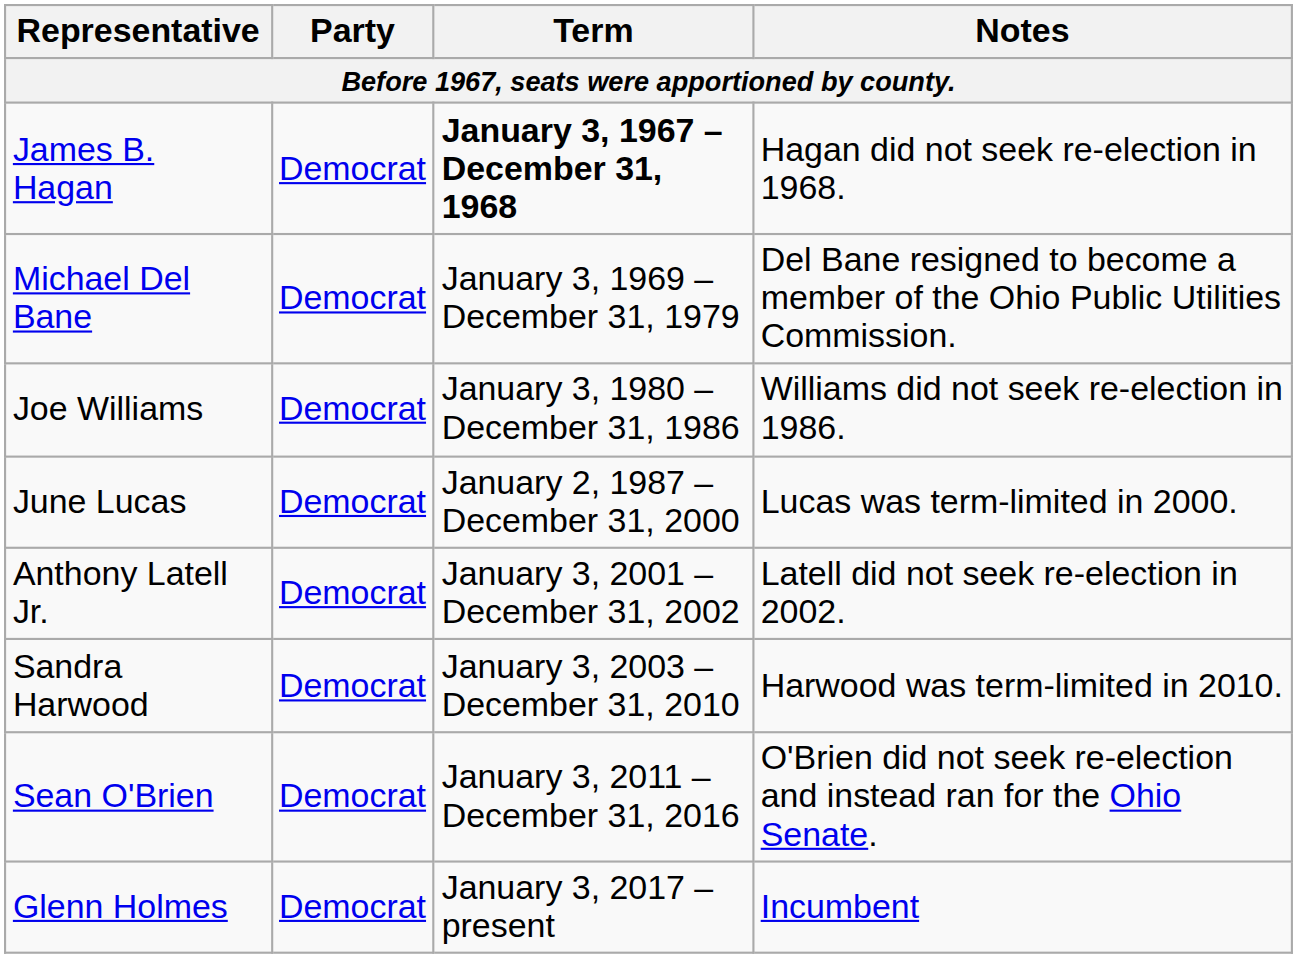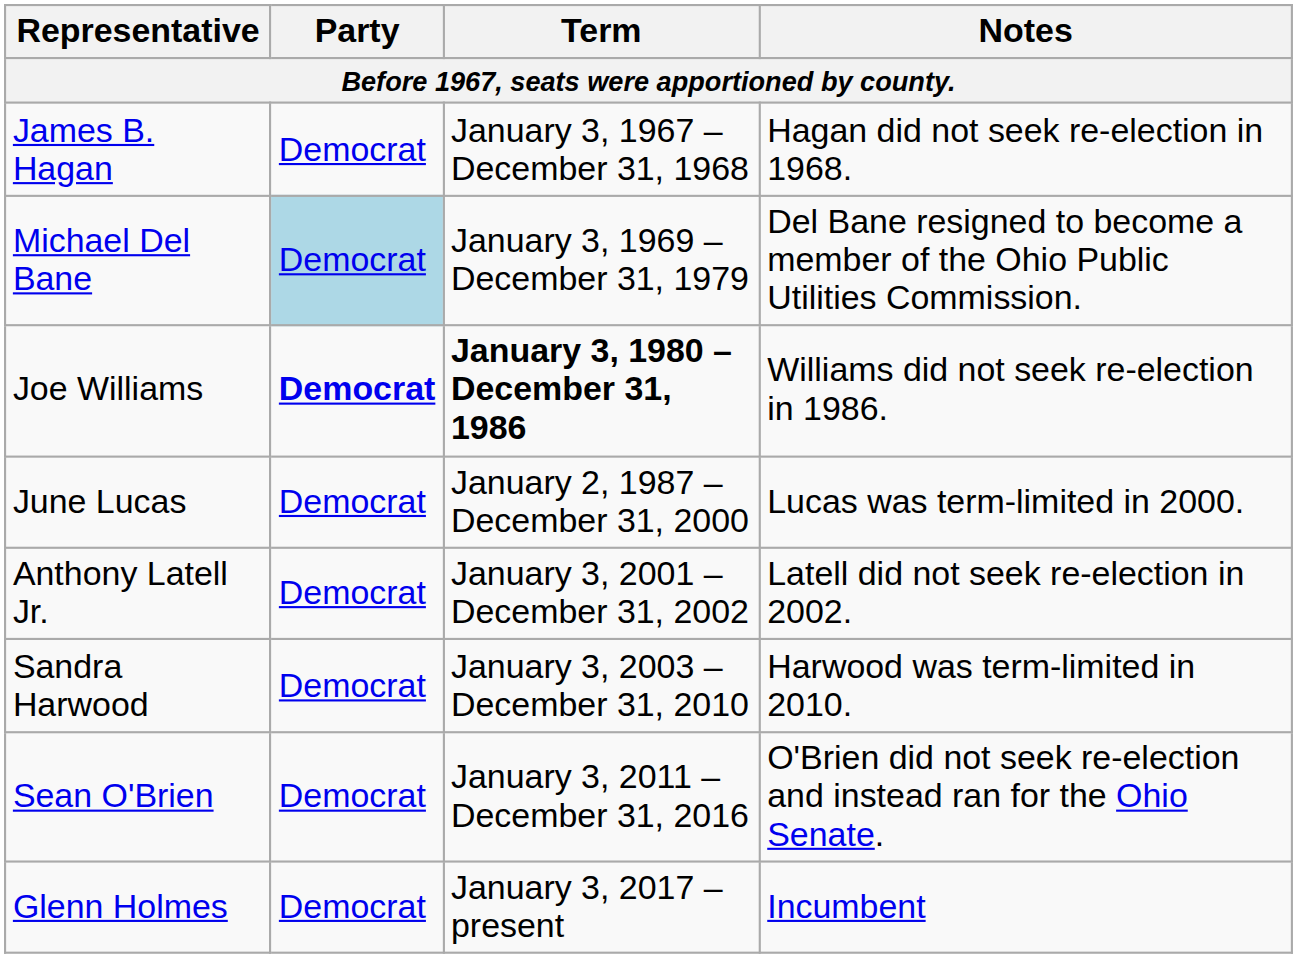(582, 168) bold -> (600, 148) normal
(353, 298) no background -> (352, 260) lightblue background
(353, 409) normal -> (357, 390) bold
(591, 409) normal -> (591, 390) bold
